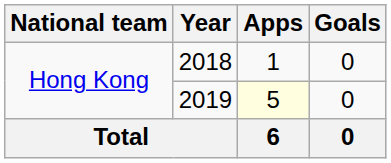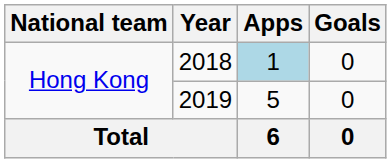(273, 61) no background -> (273, 61) lightblue background
(273, 99) lightyellow background -> (273, 99) no background
